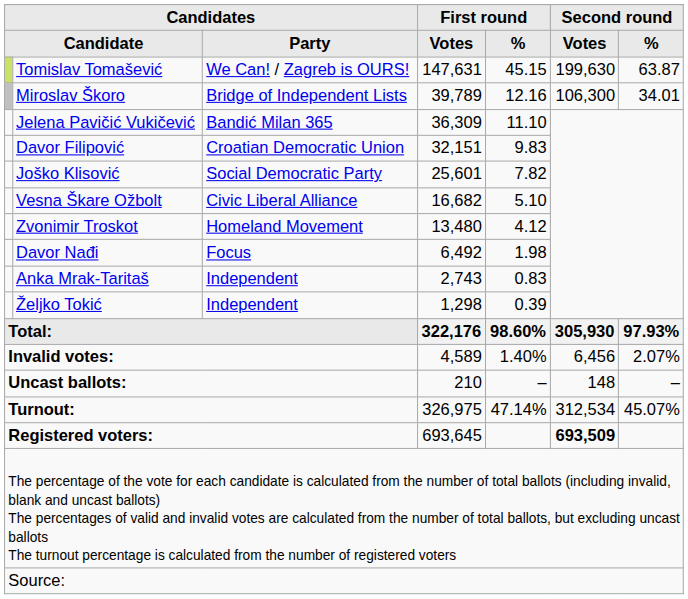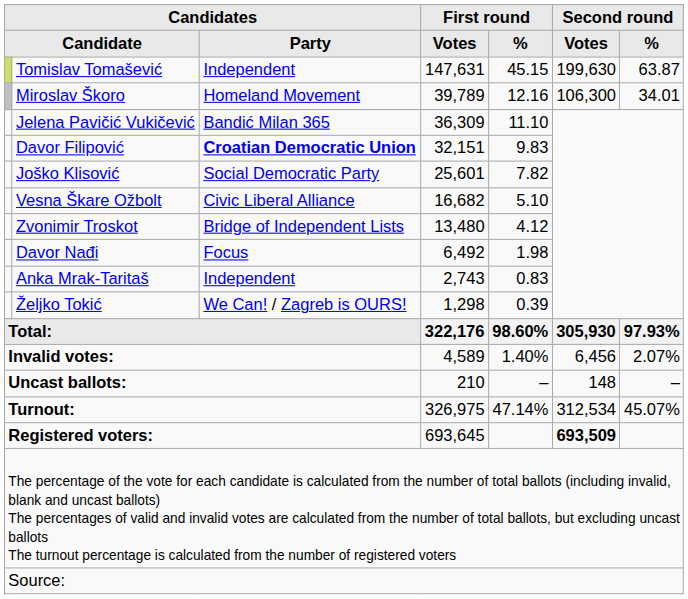(308, 69) We Can! / Zagreb is OURS! -> (249, 69) Independent
(307, 95) Bridge of Independent Lists -> (282, 95) Homeland Movement
(305, 148) normal -> (310, 148) bold
(285, 226) Homeland Movement -> (304, 226) Bridge of Independent Lists
(252, 305) Independent -> (305, 305) We Can! / Zagreb is OURS!
